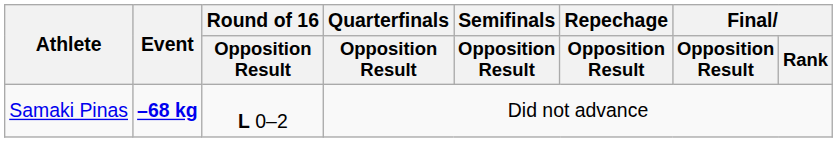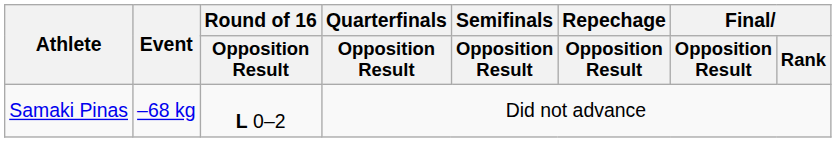(167, 111) bold -> (166, 111) normal
